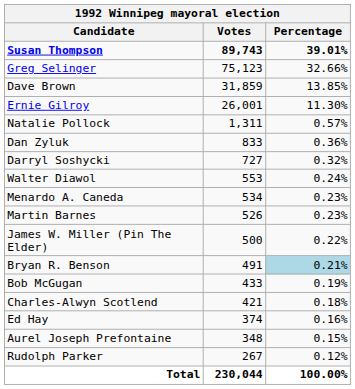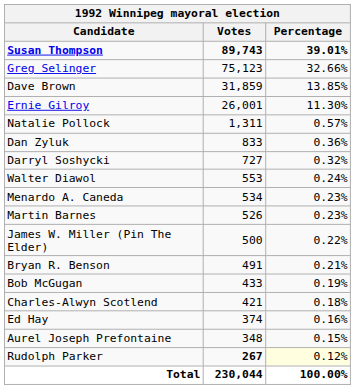(330, 265) lightblue background -> (330, 265) no background
(252, 357) normal -> (252, 357) bold
(330, 357) no background -> (330, 357) lightyellow background
